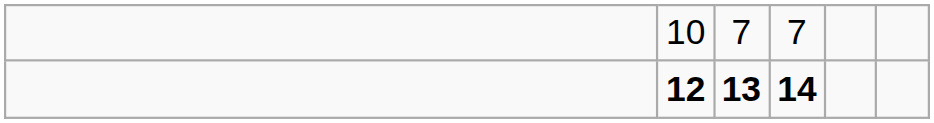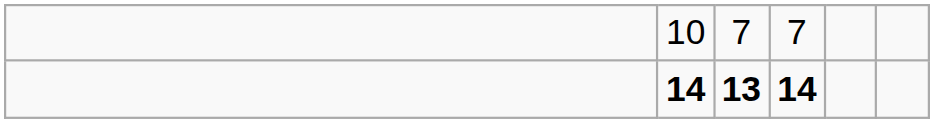(686, 88) 12 -> (686, 88) 14
